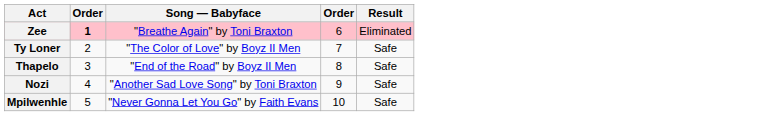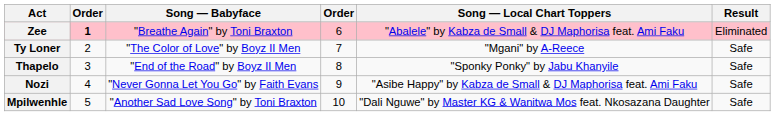+ column: (535, 13)
(213, 84) "Another Sad Love Song" by Toni Braxton -> (213, 84) "Never Gonna Let You Go" by Faith Evans
(213, 102) "Never Gonna Let You Go" by Faith Evans -> (213, 102) "Another Sad Love Song" by Toni Braxton
